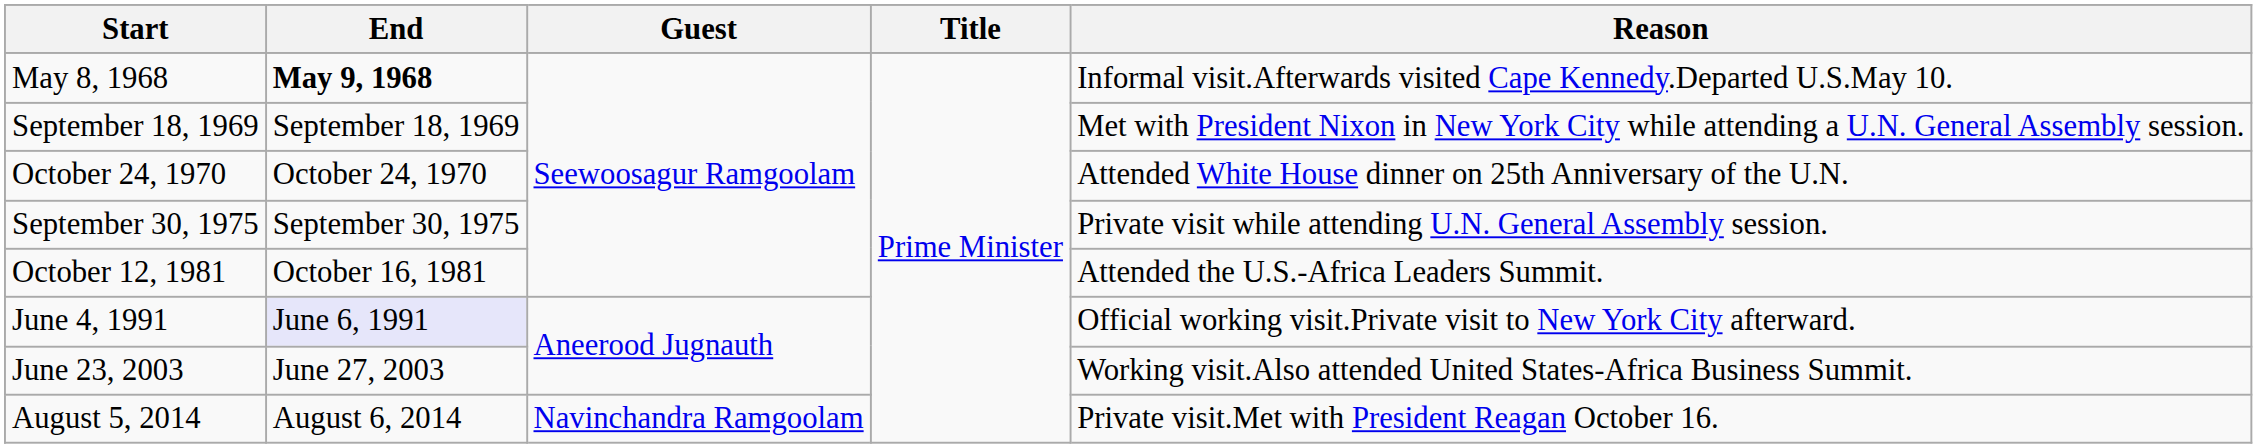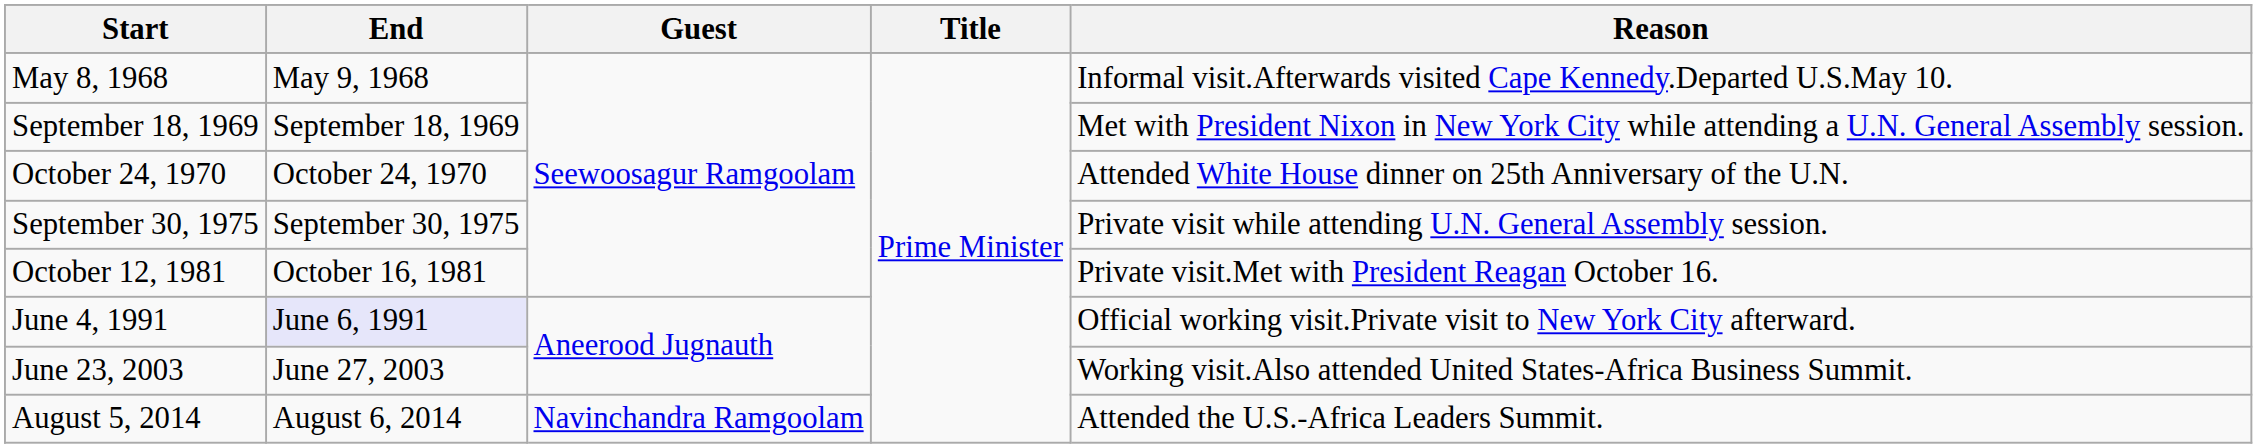(353, 77) bold -> (351, 77) normal
(1340, 272) Attended the U.S.-Africa Leaders Summit. -> (1398, 272) Private visit.Met with President Reagan October 16.
(1398, 418) Private visit.Met with President Reagan October 16. -> (1340, 418) Attended the U.S.-Africa Leaders Summit.
